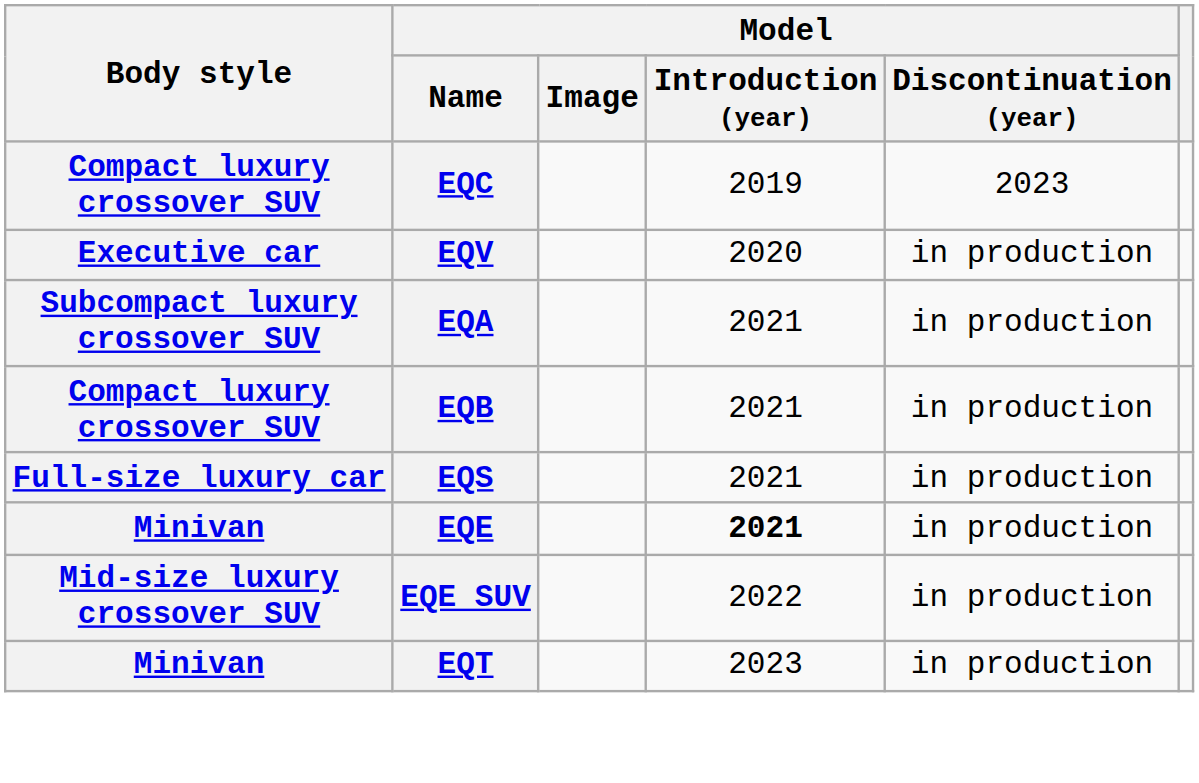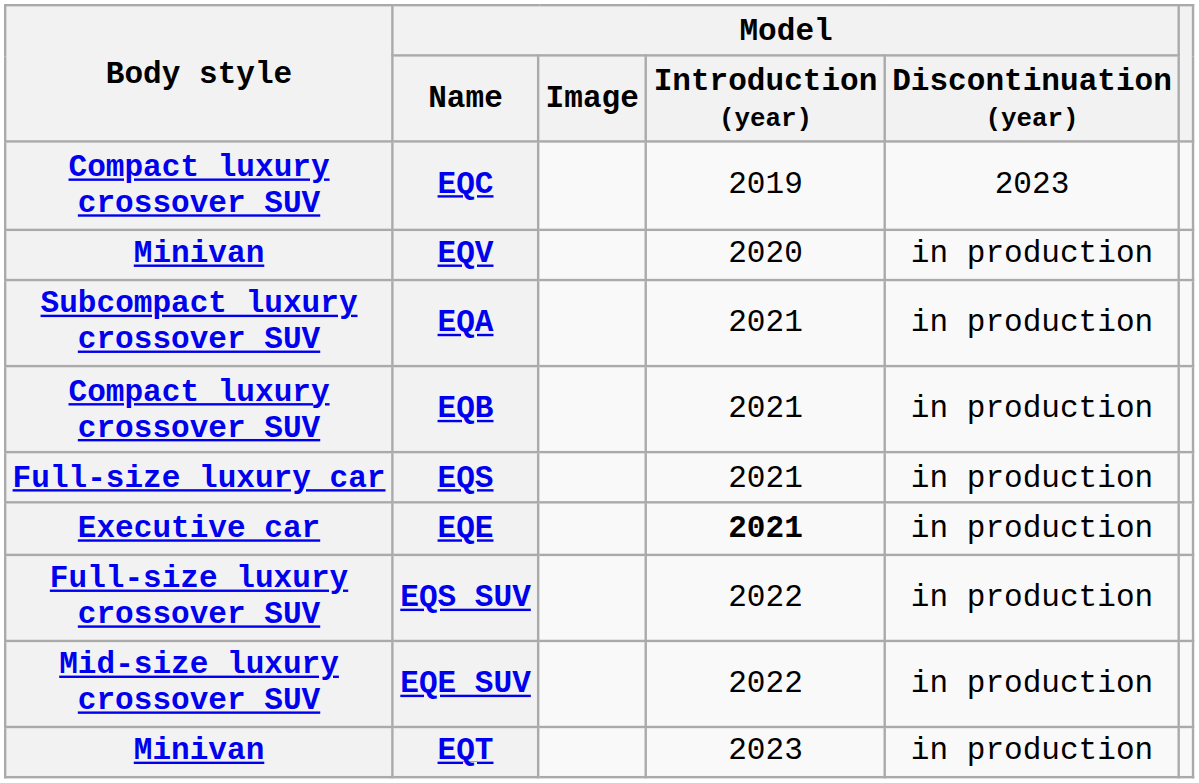(199, 254) Executive car -> (199, 254) Minivan
(199, 528) Minivan -> (199, 528) Executive car
+ row: (466, 597)
